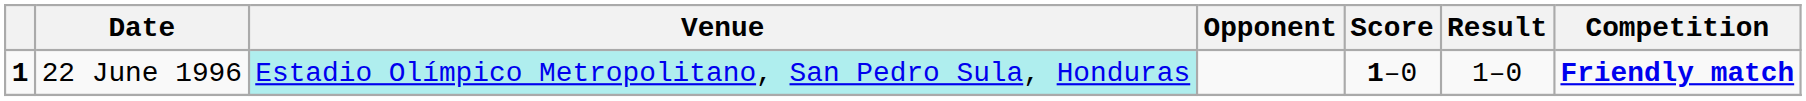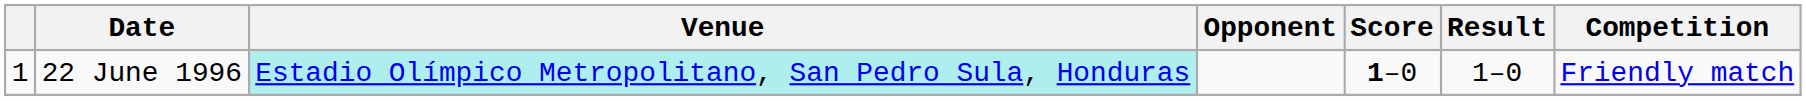(20, 73) bold -> (20, 73) normal
(1677, 73) bold -> (1677, 73) normal
